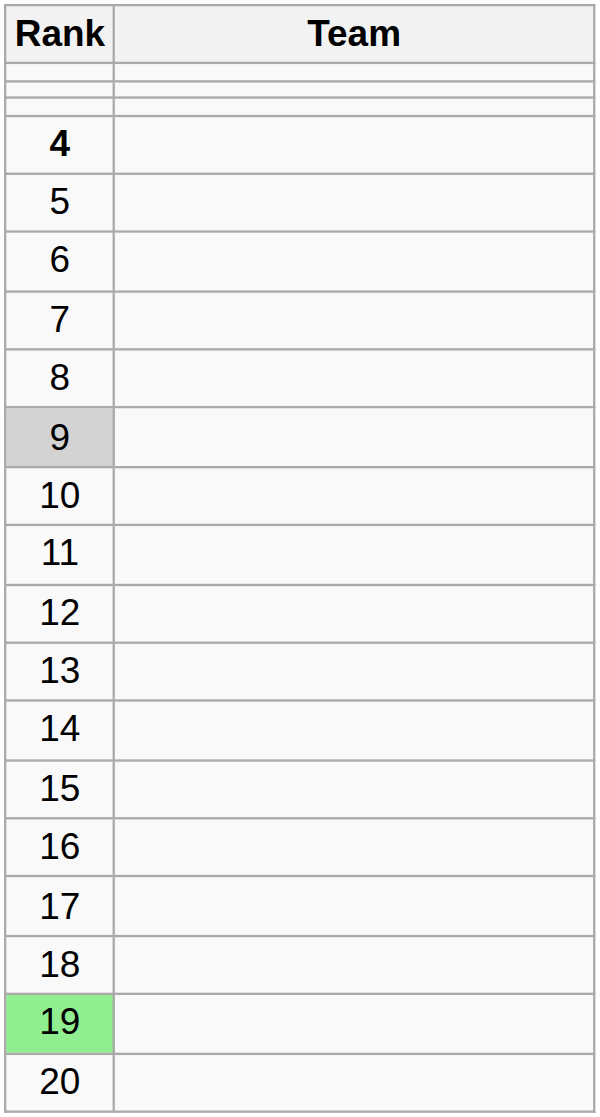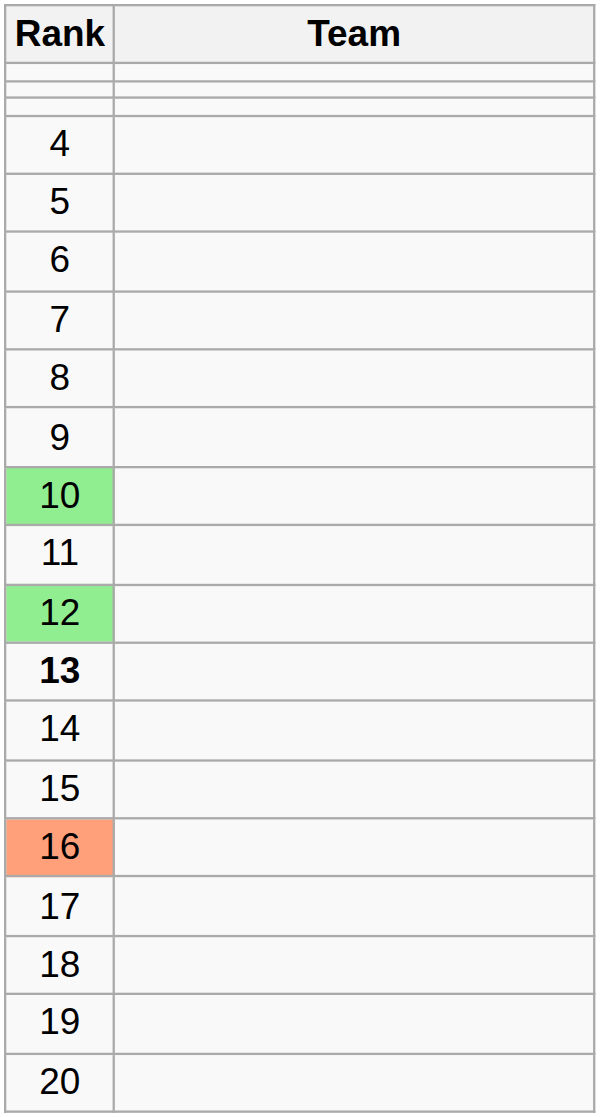(60, 143) bold -> (60, 143) normal
(60, 436) lightgrey background -> (60, 436) no background
(60, 495) no background -> (60, 495) lightgreen background
(60, 612) no background -> (60, 612) lightgreen background
(60, 671) normal -> (60, 671) bold
(60, 846) no background -> (60, 846) lightsalmon background
(60, 1022) lightgreen background -> (60, 1022) no background
